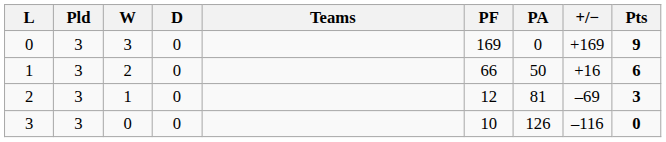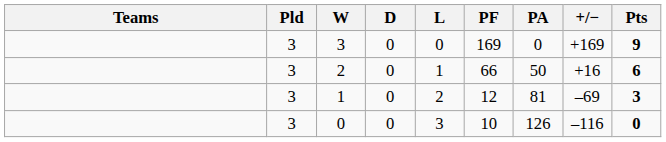columns swapped: (333, 17) <-> (29, 17)
